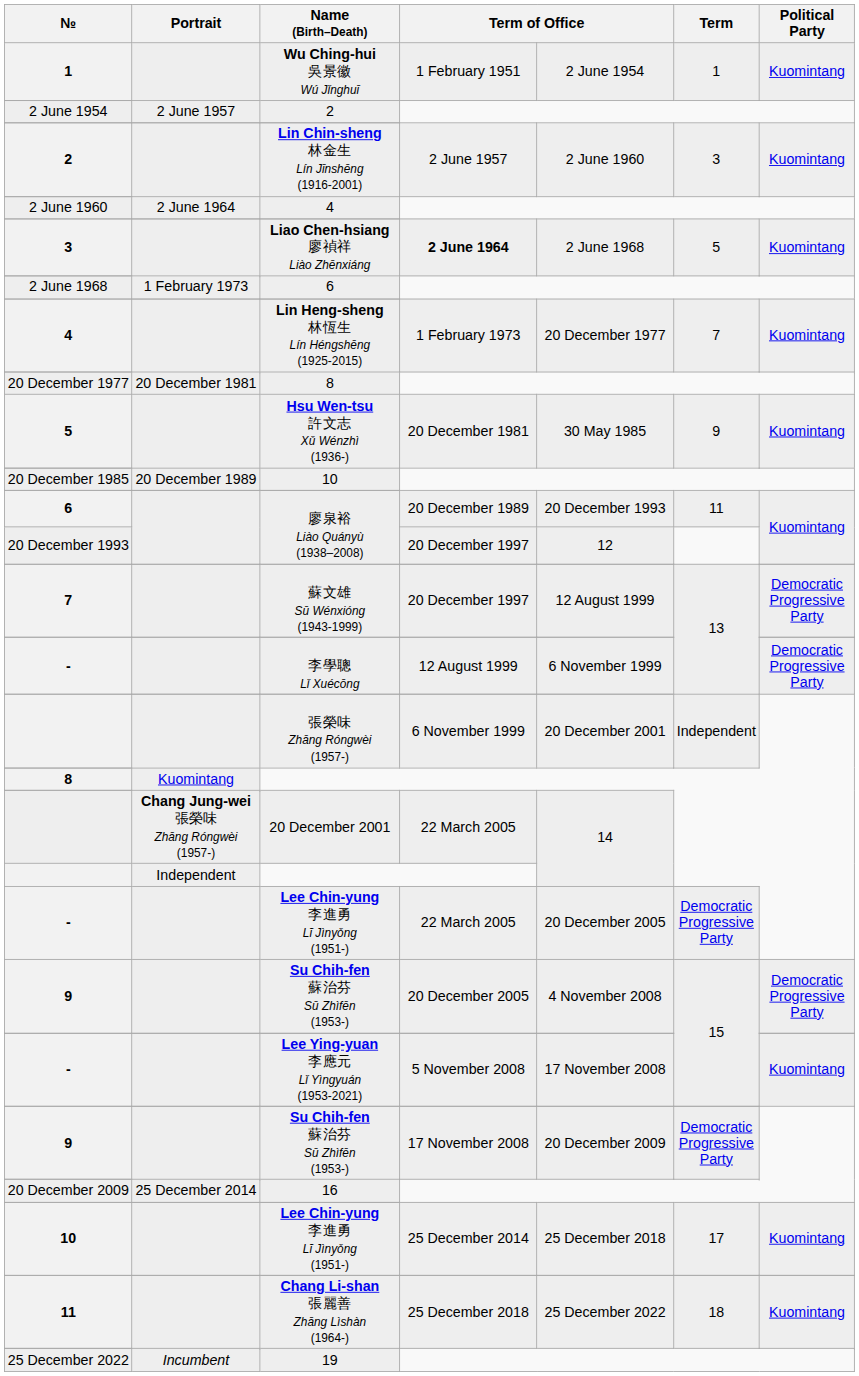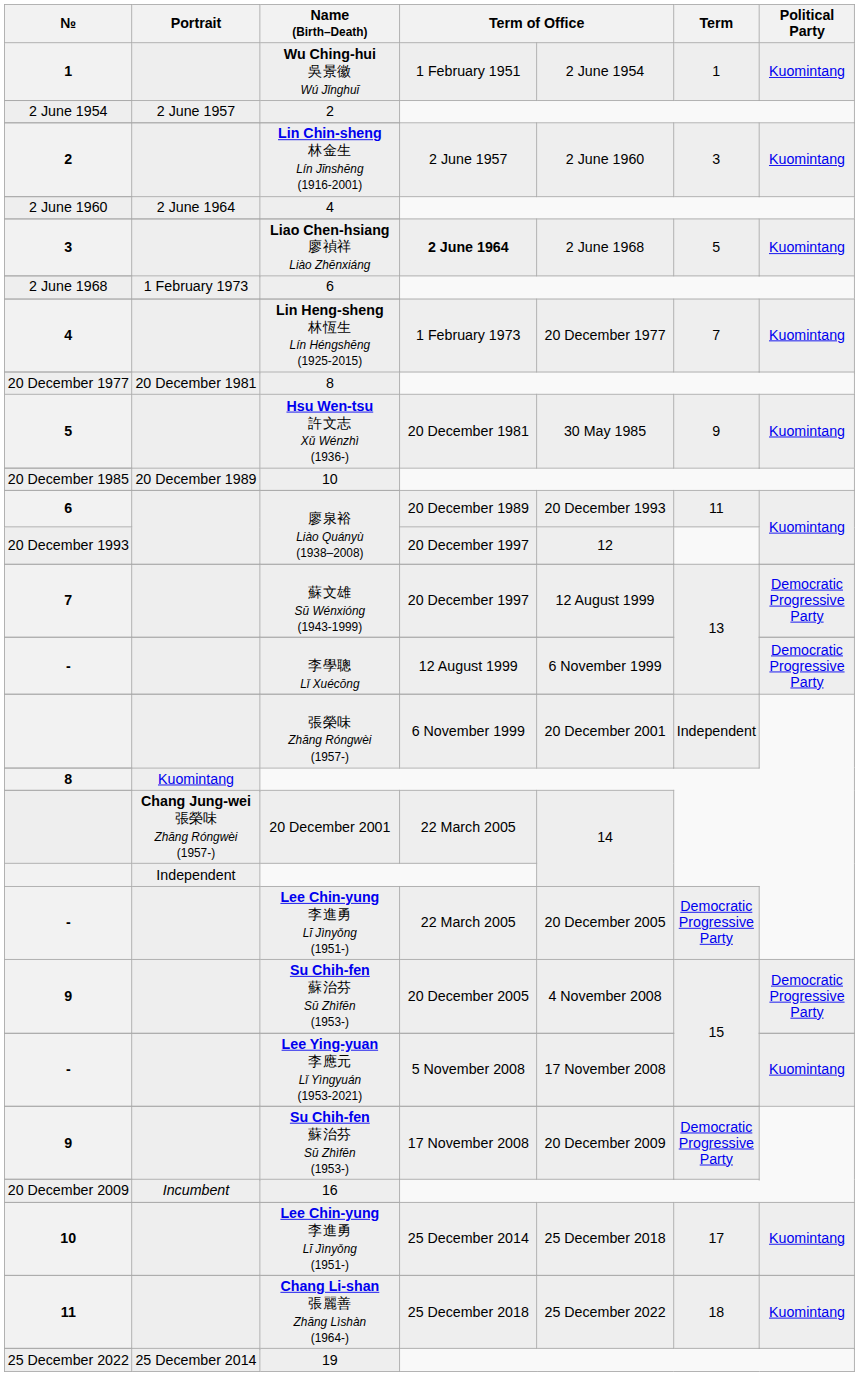(196, 1190) 25 December 2014 -> (196, 1190) Incumbent
(196, 1360) Incumbent -> (196, 1360) 25 December 2014
